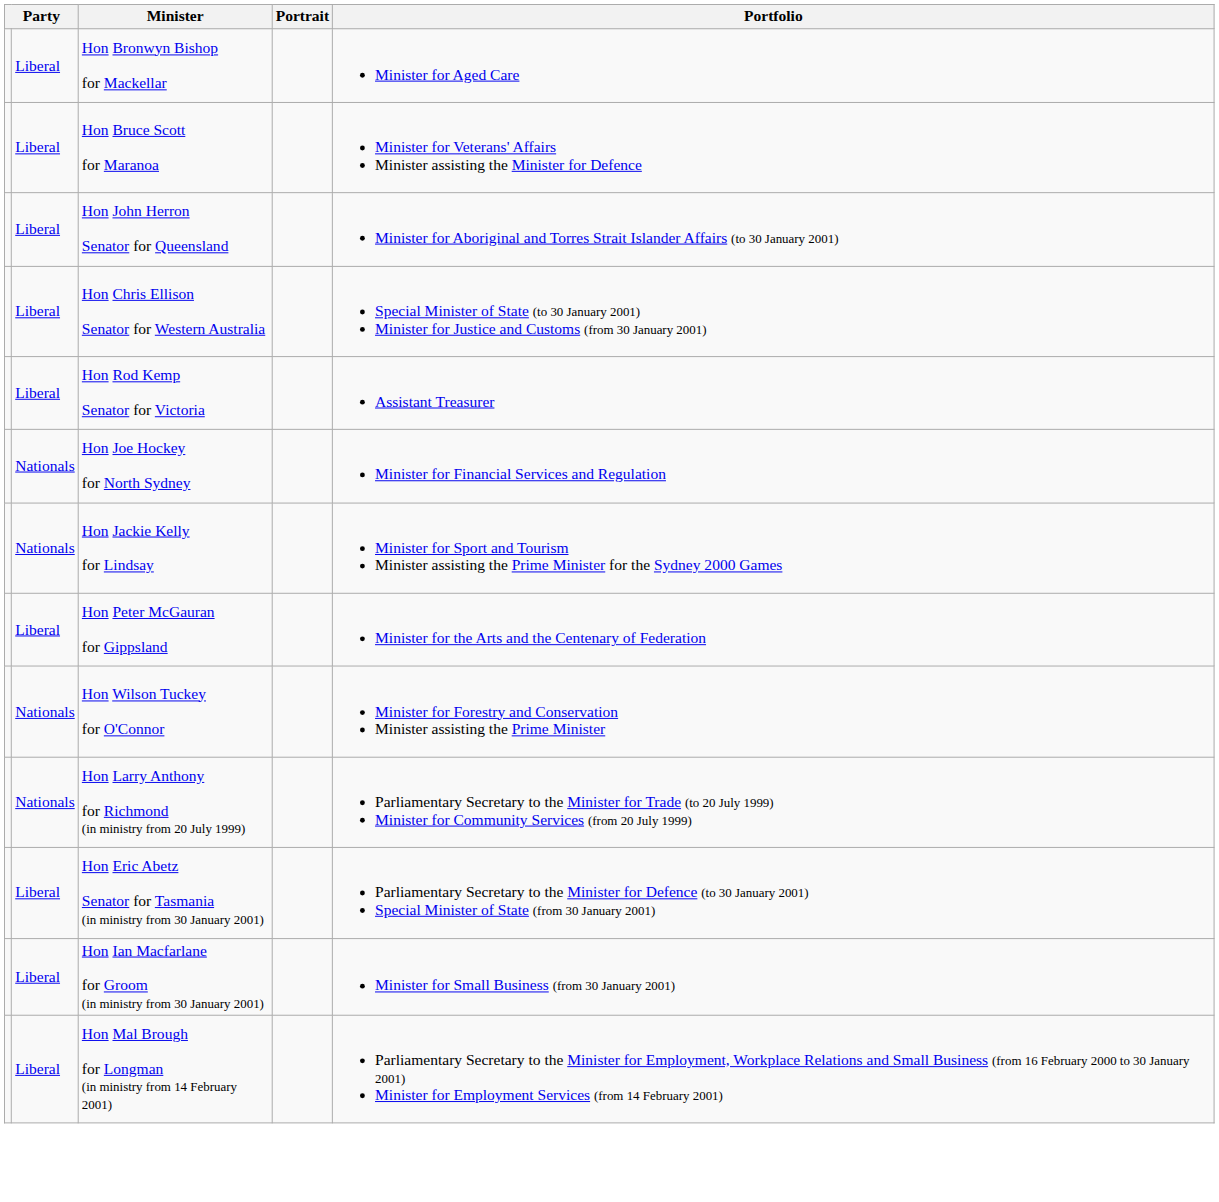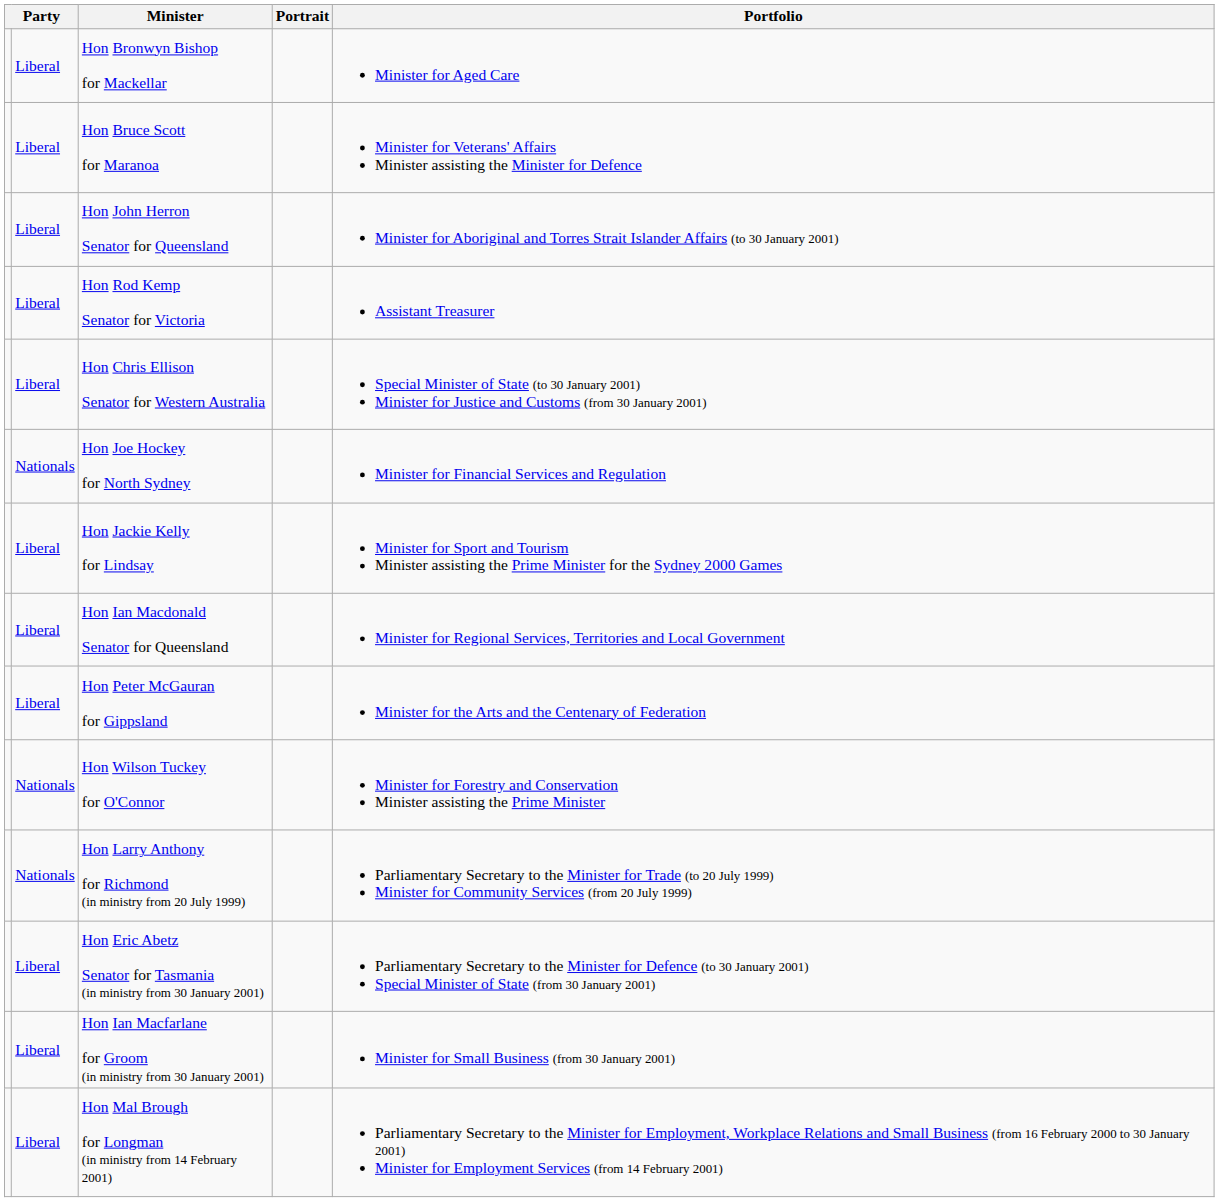rows swapped: (143, 393) <-> (174, 311)
(45, 548) Nationals -> (38, 548) Liberal
+ row: (155, 629)
